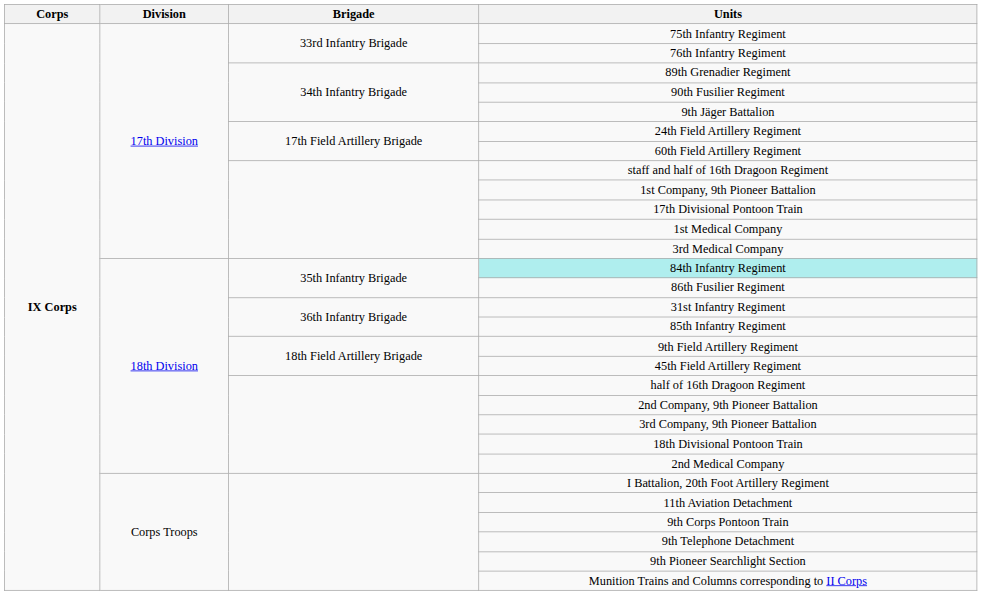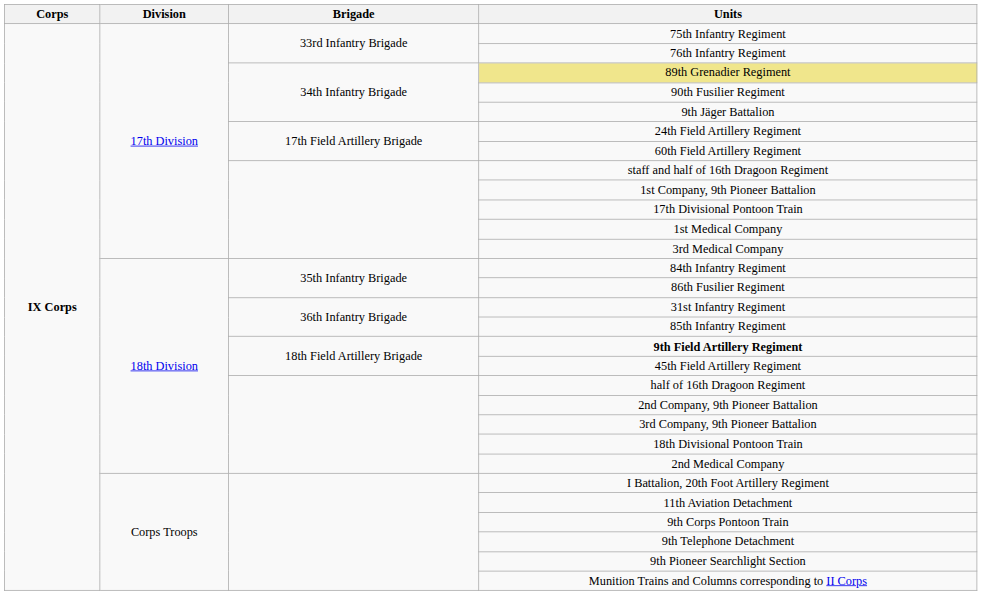(728, 72) no background -> (728, 72) khaki background
(728, 268) paleturquoise background -> (728, 268) no background
(728, 346) normal -> (728, 346) bold
